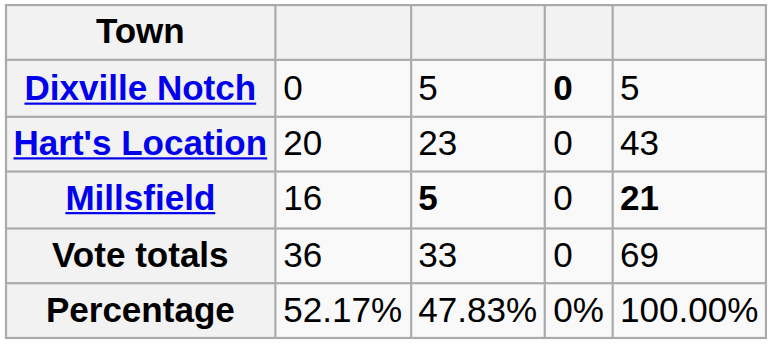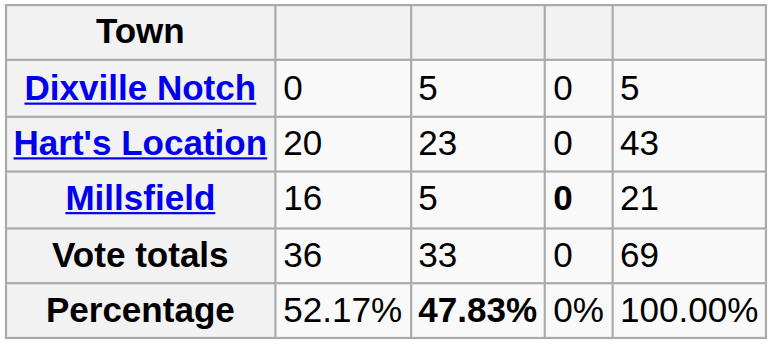(563, 87) bold -> (563, 87) normal
(428, 198) bold -> (428, 198) normal
(563, 198) normal -> (563, 198) bold
(640, 198) bold -> (640, 198) normal
(478, 310) normal -> (478, 310) bold
